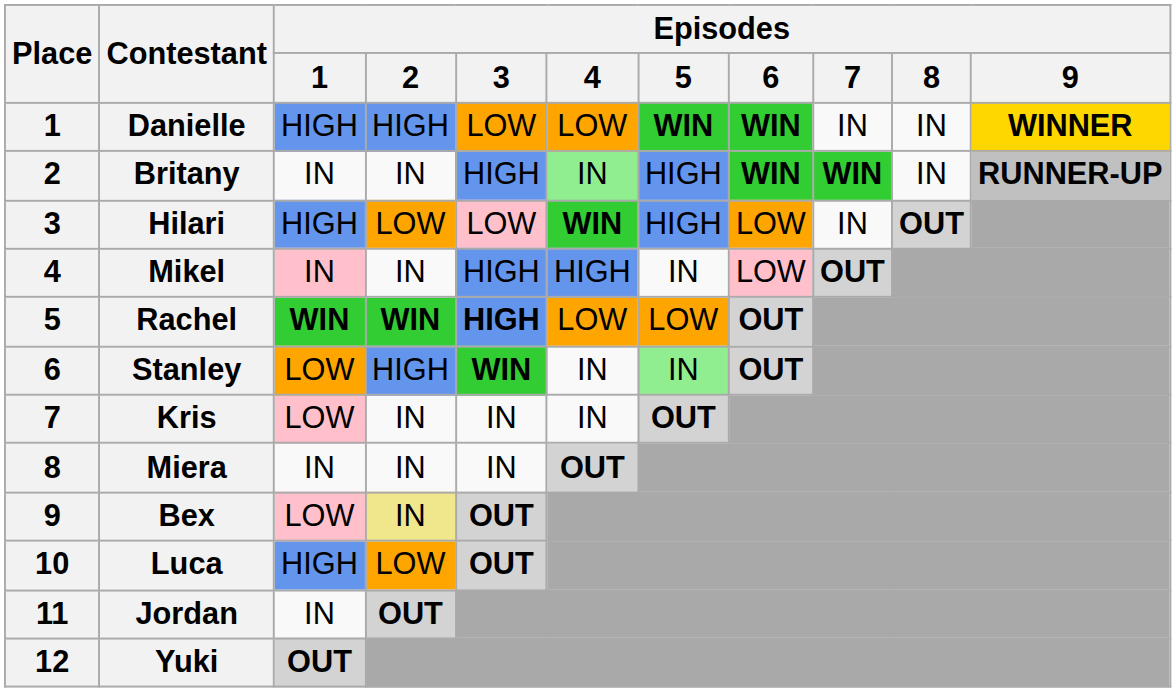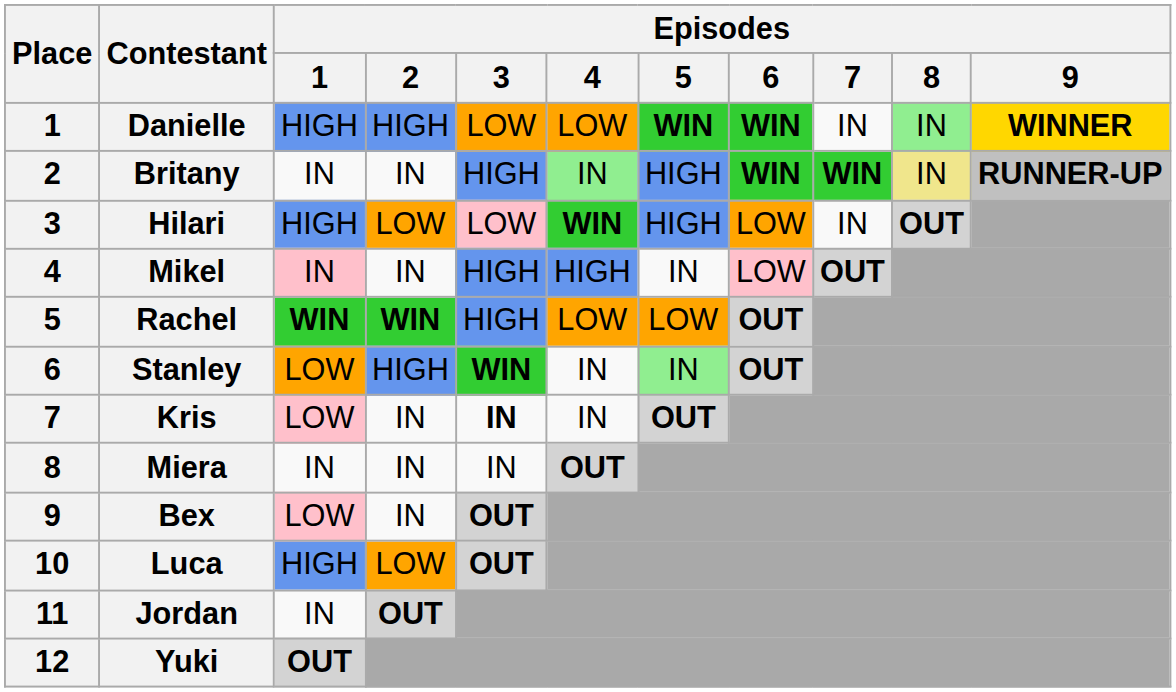(931, 126) no background -> (931, 126) lightgreen background
(931, 175) no background -> (931, 175) khaki background
(501, 321) bold -> (501, 321) normal
(501, 418) normal -> (501, 418) bold
(410, 516) khaki background -> (410, 516) no background
